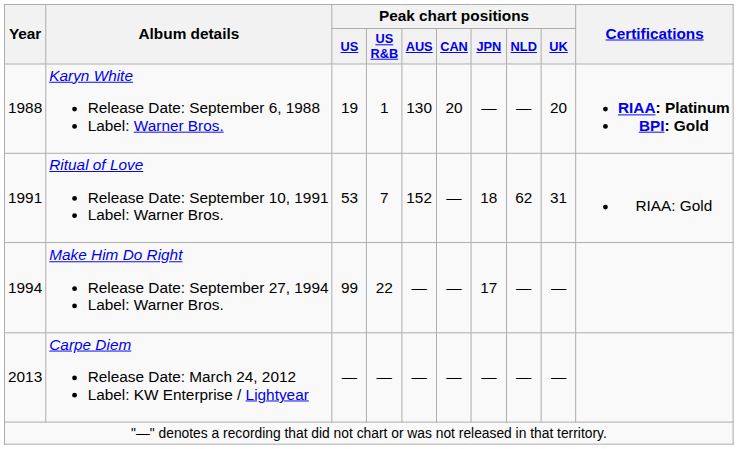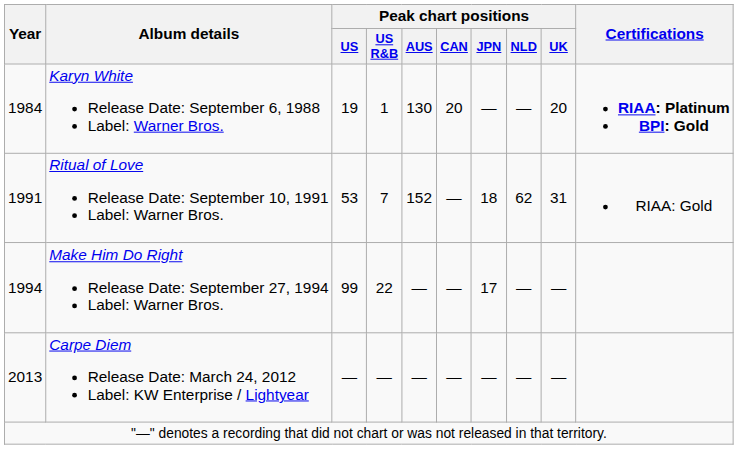(25, 108) 1988 -> (25, 108) 1984
